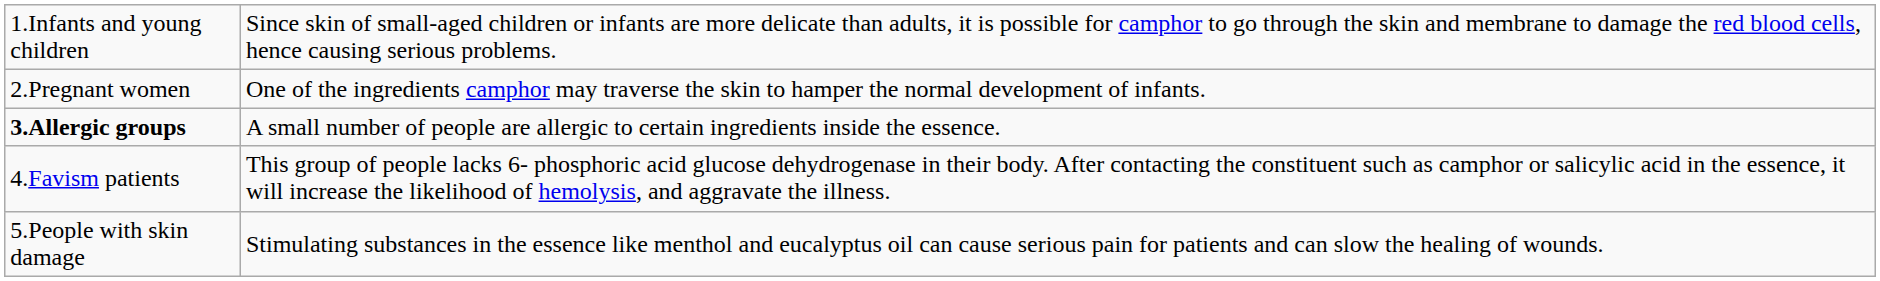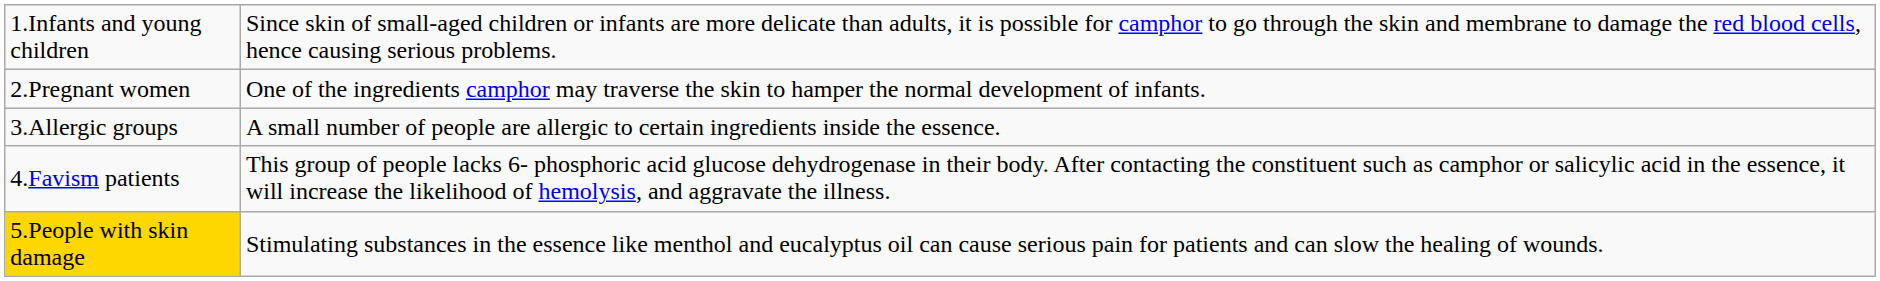(98, 126) bold -> (94, 126) normal
(99, 243) no background -> (99, 243) gold background
